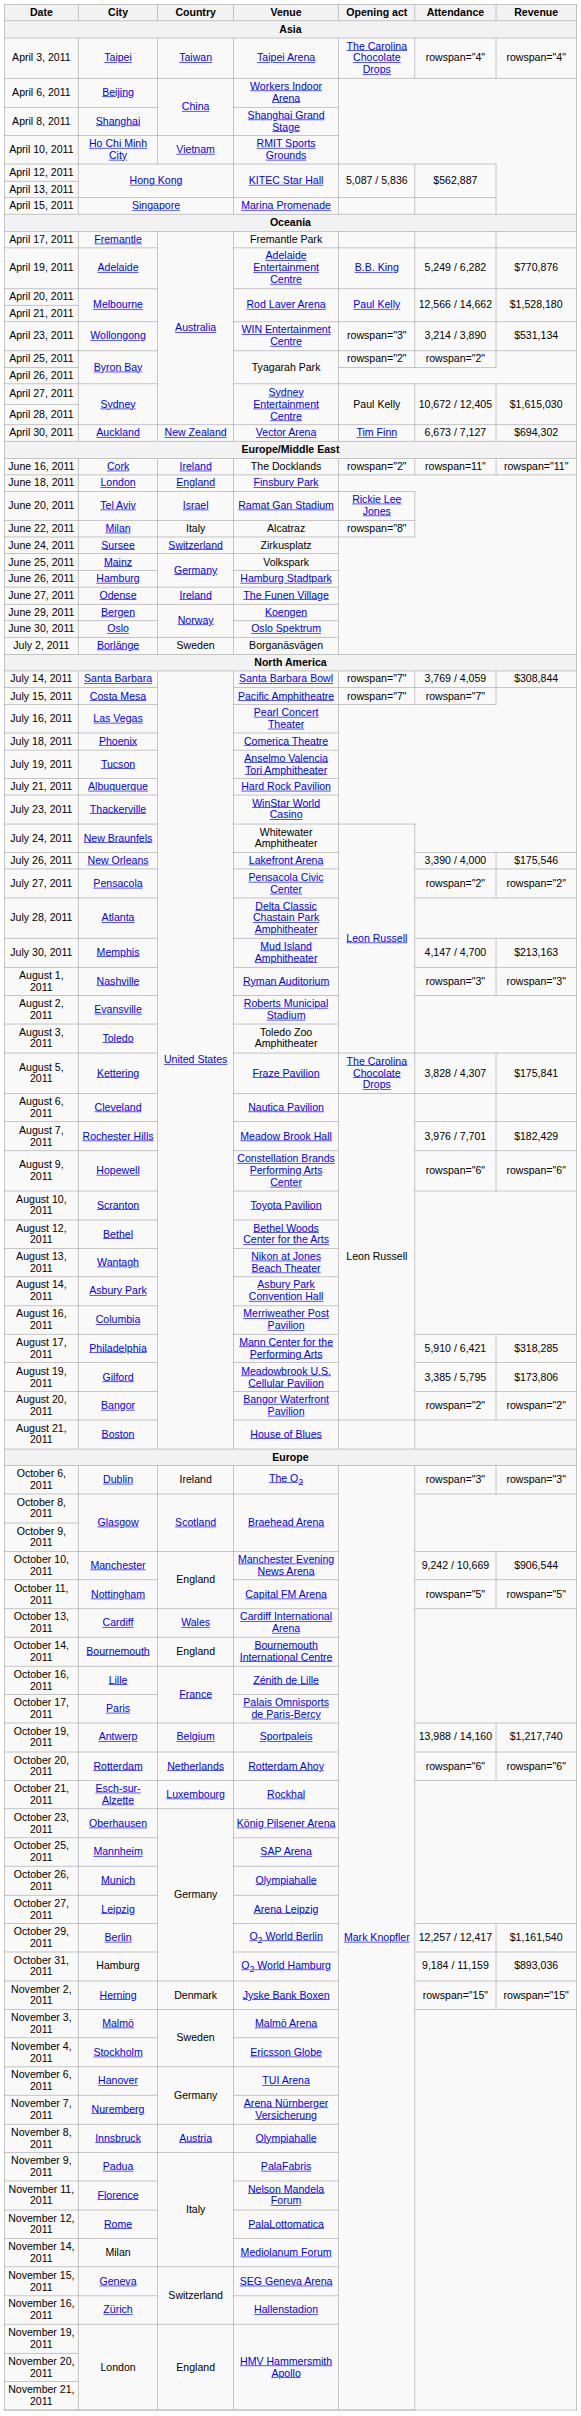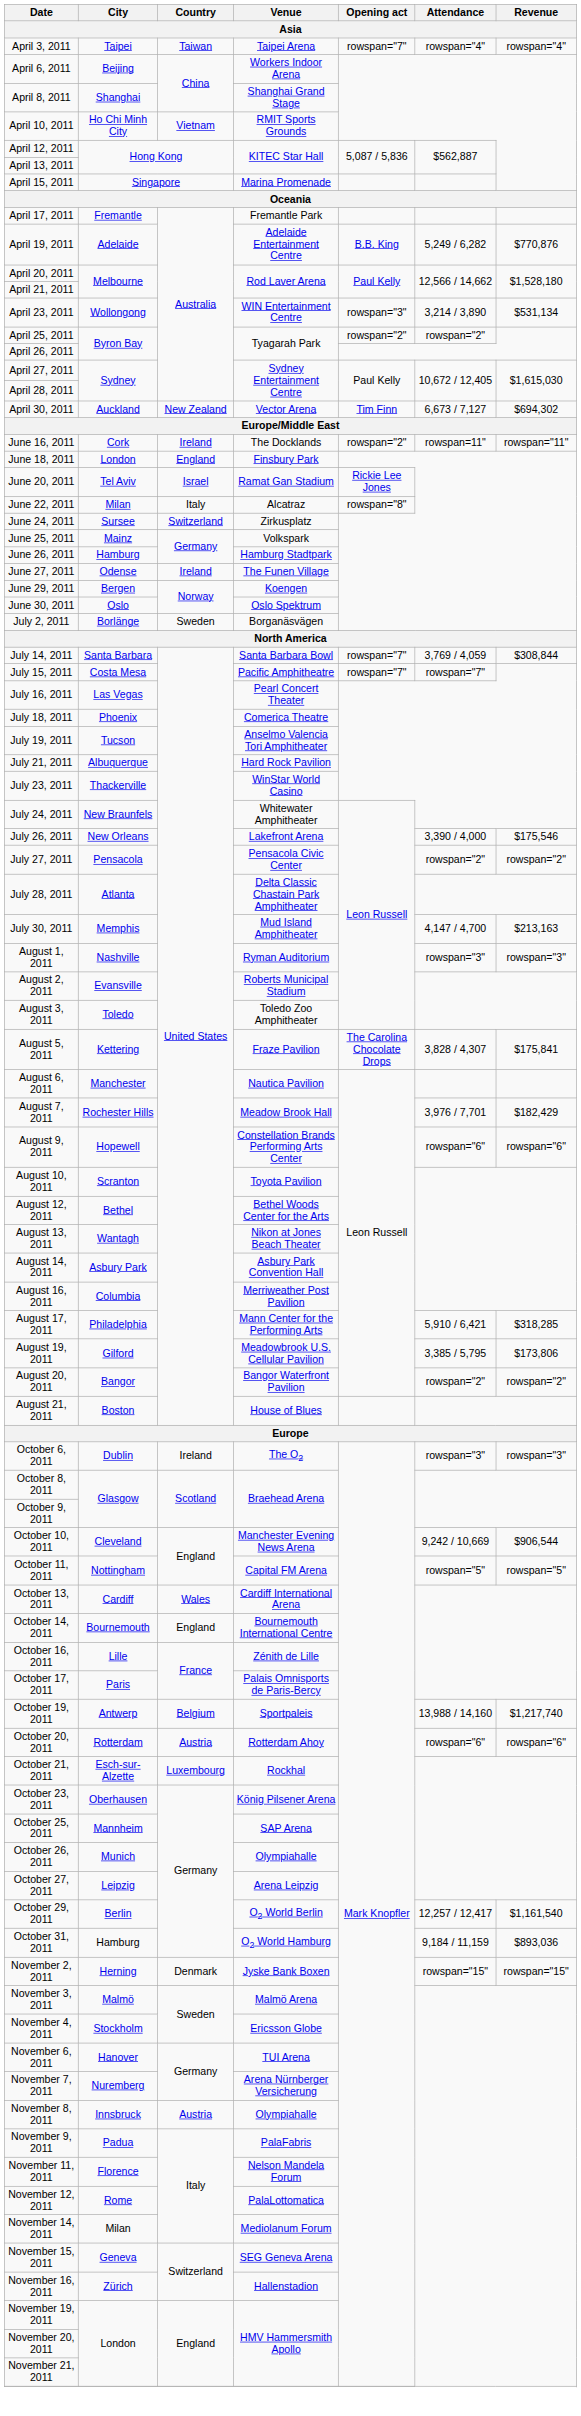(377, 58) The Carolina Chocolate Drops -> (377, 46) rowspan="7"
(118, 1107) Cleveland -> (118, 1084) Manchester
(118, 1565) Manchester -> (118, 1542) Cleveland
(196, 1766) Netherlands -> (196, 1742) Austria
